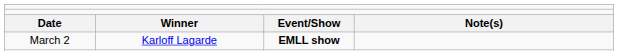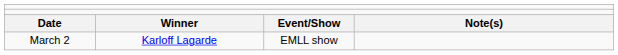(309, 40) bold -> (309, 40) normal
